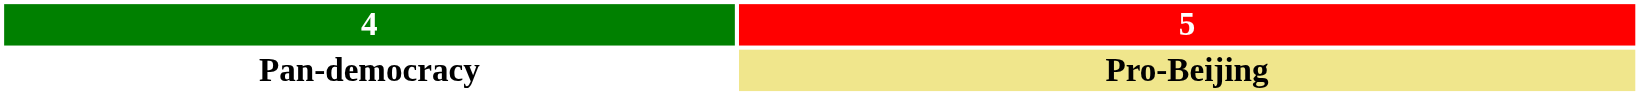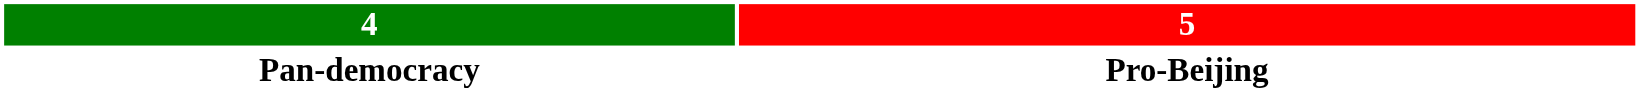(1187, 69) khaki background -> (1187, 69) no background
